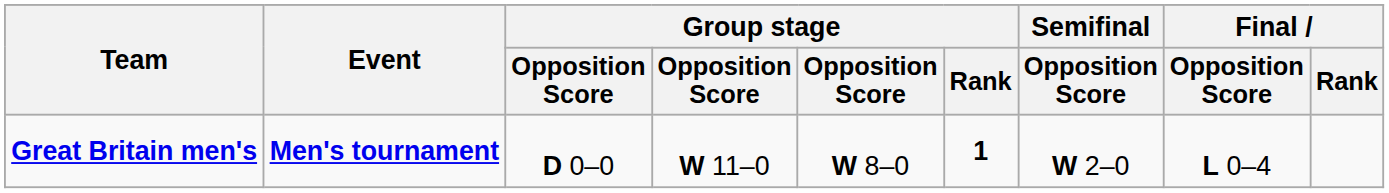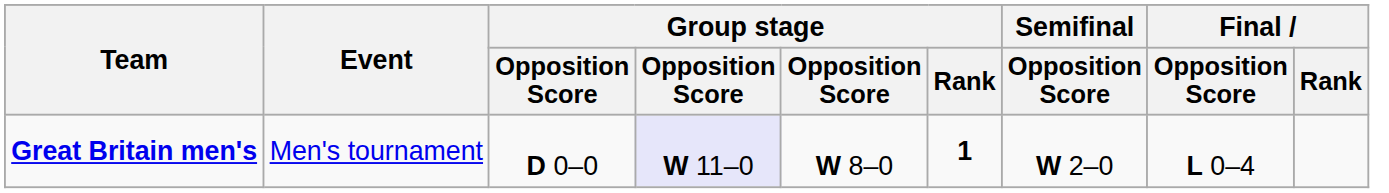(384, 152) bold -> (376, 152) normal
(724, 166) no background -> (708, 166) lavender background
